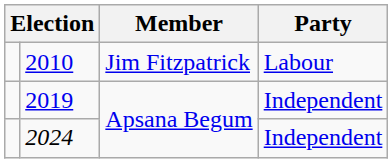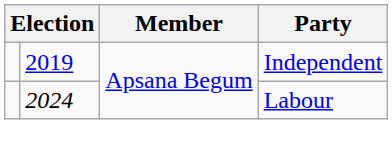- row: (49, 61)
(323, 137) Independent -> (298, 99) Labour
